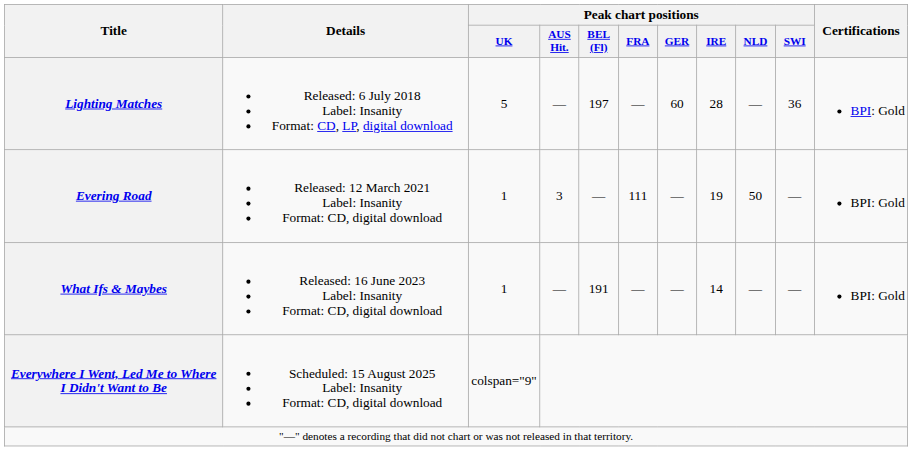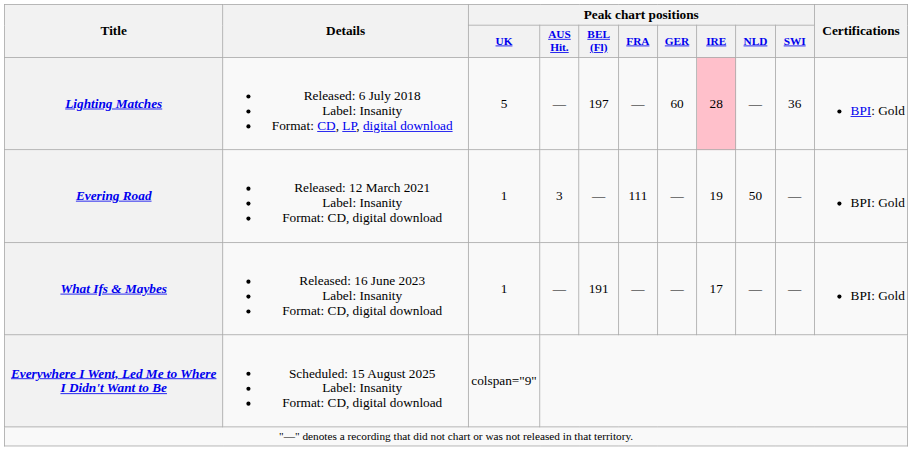(716, 103) no background -> (716, 103) pink background
(716, 288) 14 -> (716, 288) 17
